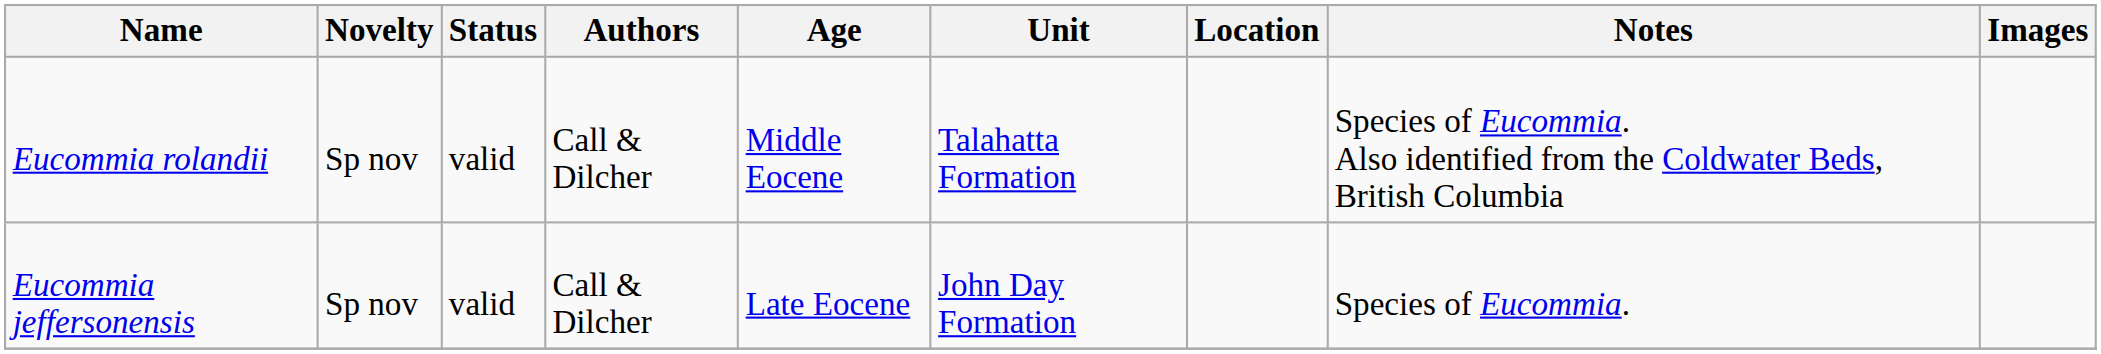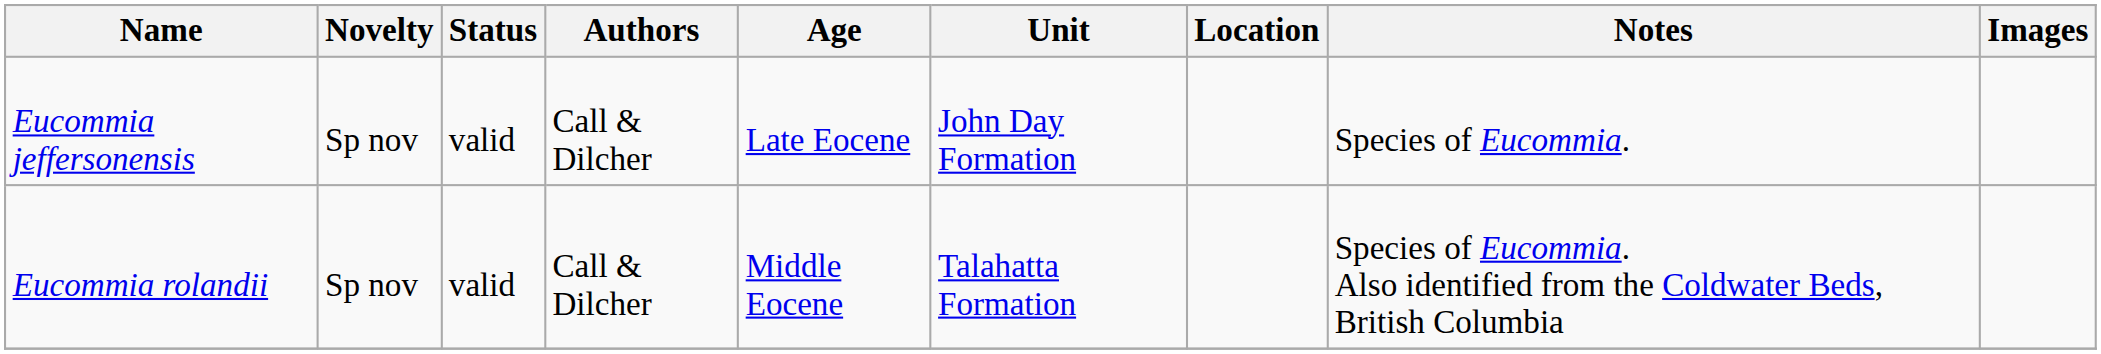rows swapped: (104, 303) <-> (140, 157)
